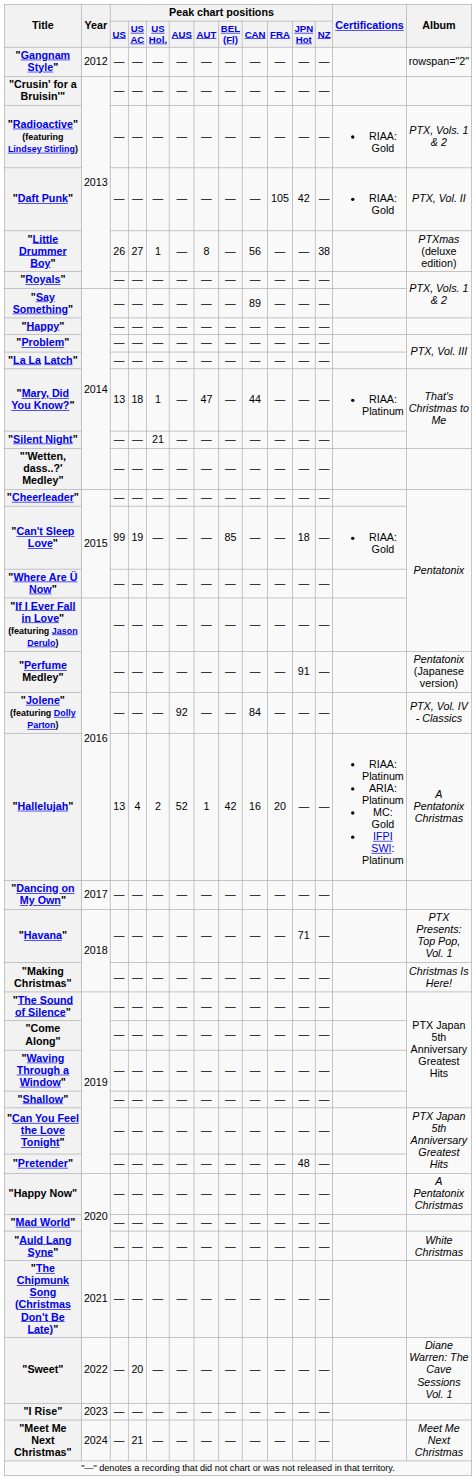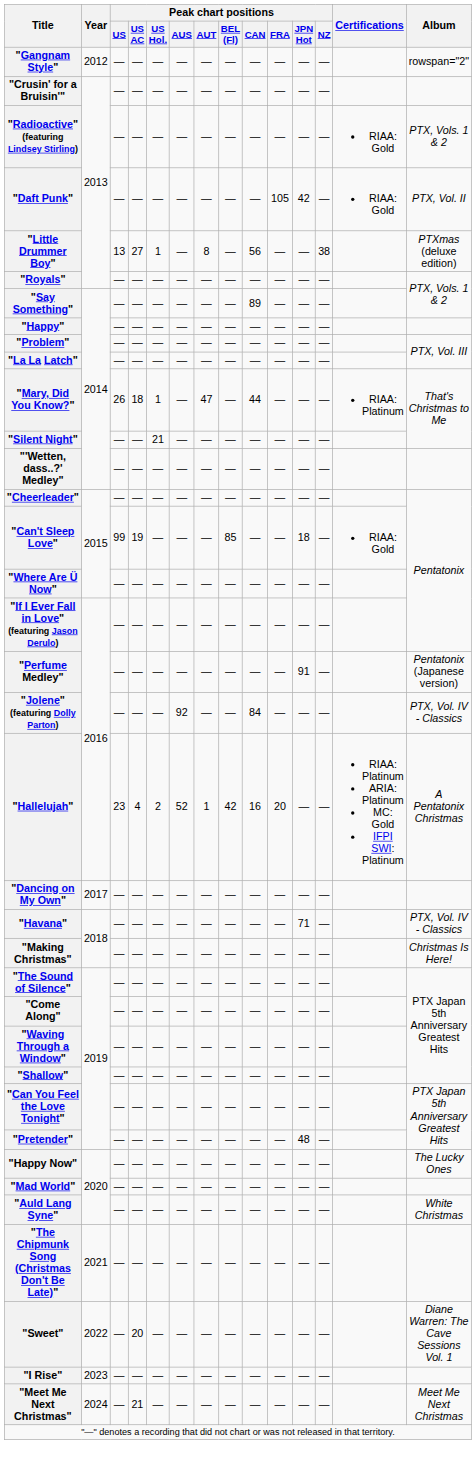(119, 251) 26 -> (119, 251) 13
(119, 400) 13 -> (119, 400) 26
(119, 807) 13 -> (119, 807) 23
(439, 936) PTX Presents: Top Pop, Vol. 1 -> (439, 924) PTX, Vol. IV - Classics
(439, 1193) A Pentatonix Christmas -> (439, 1163) The Lucky Ones
